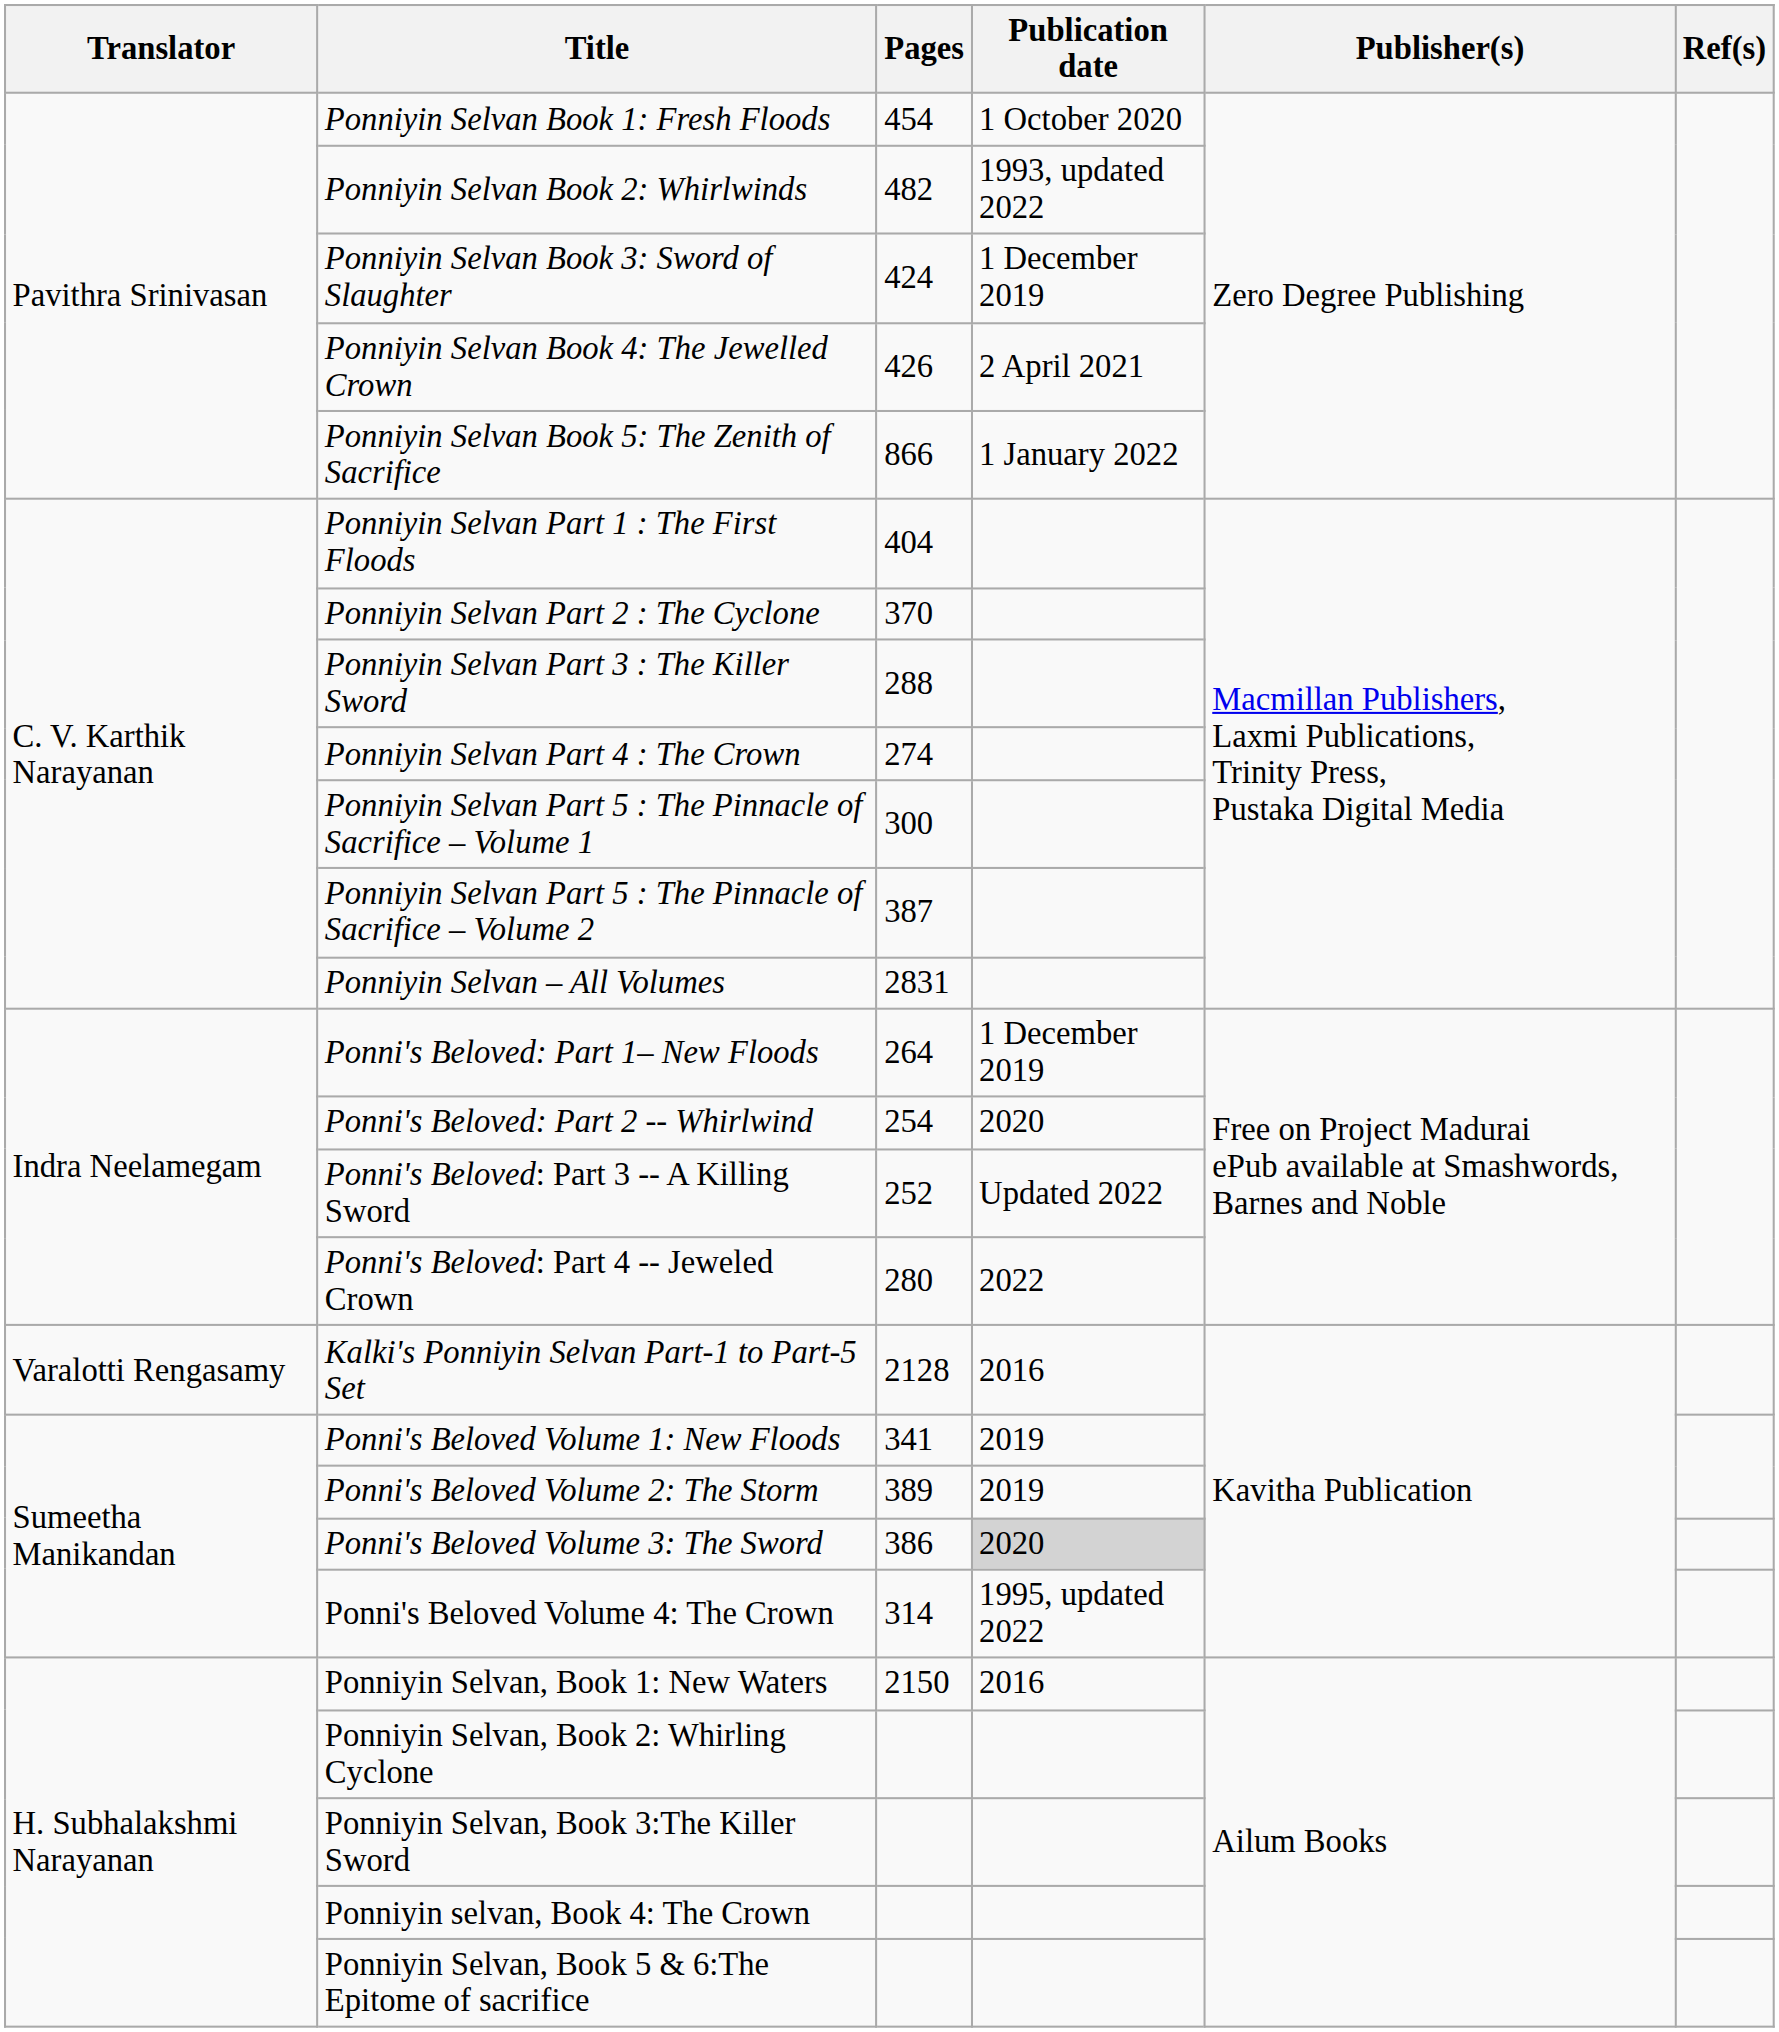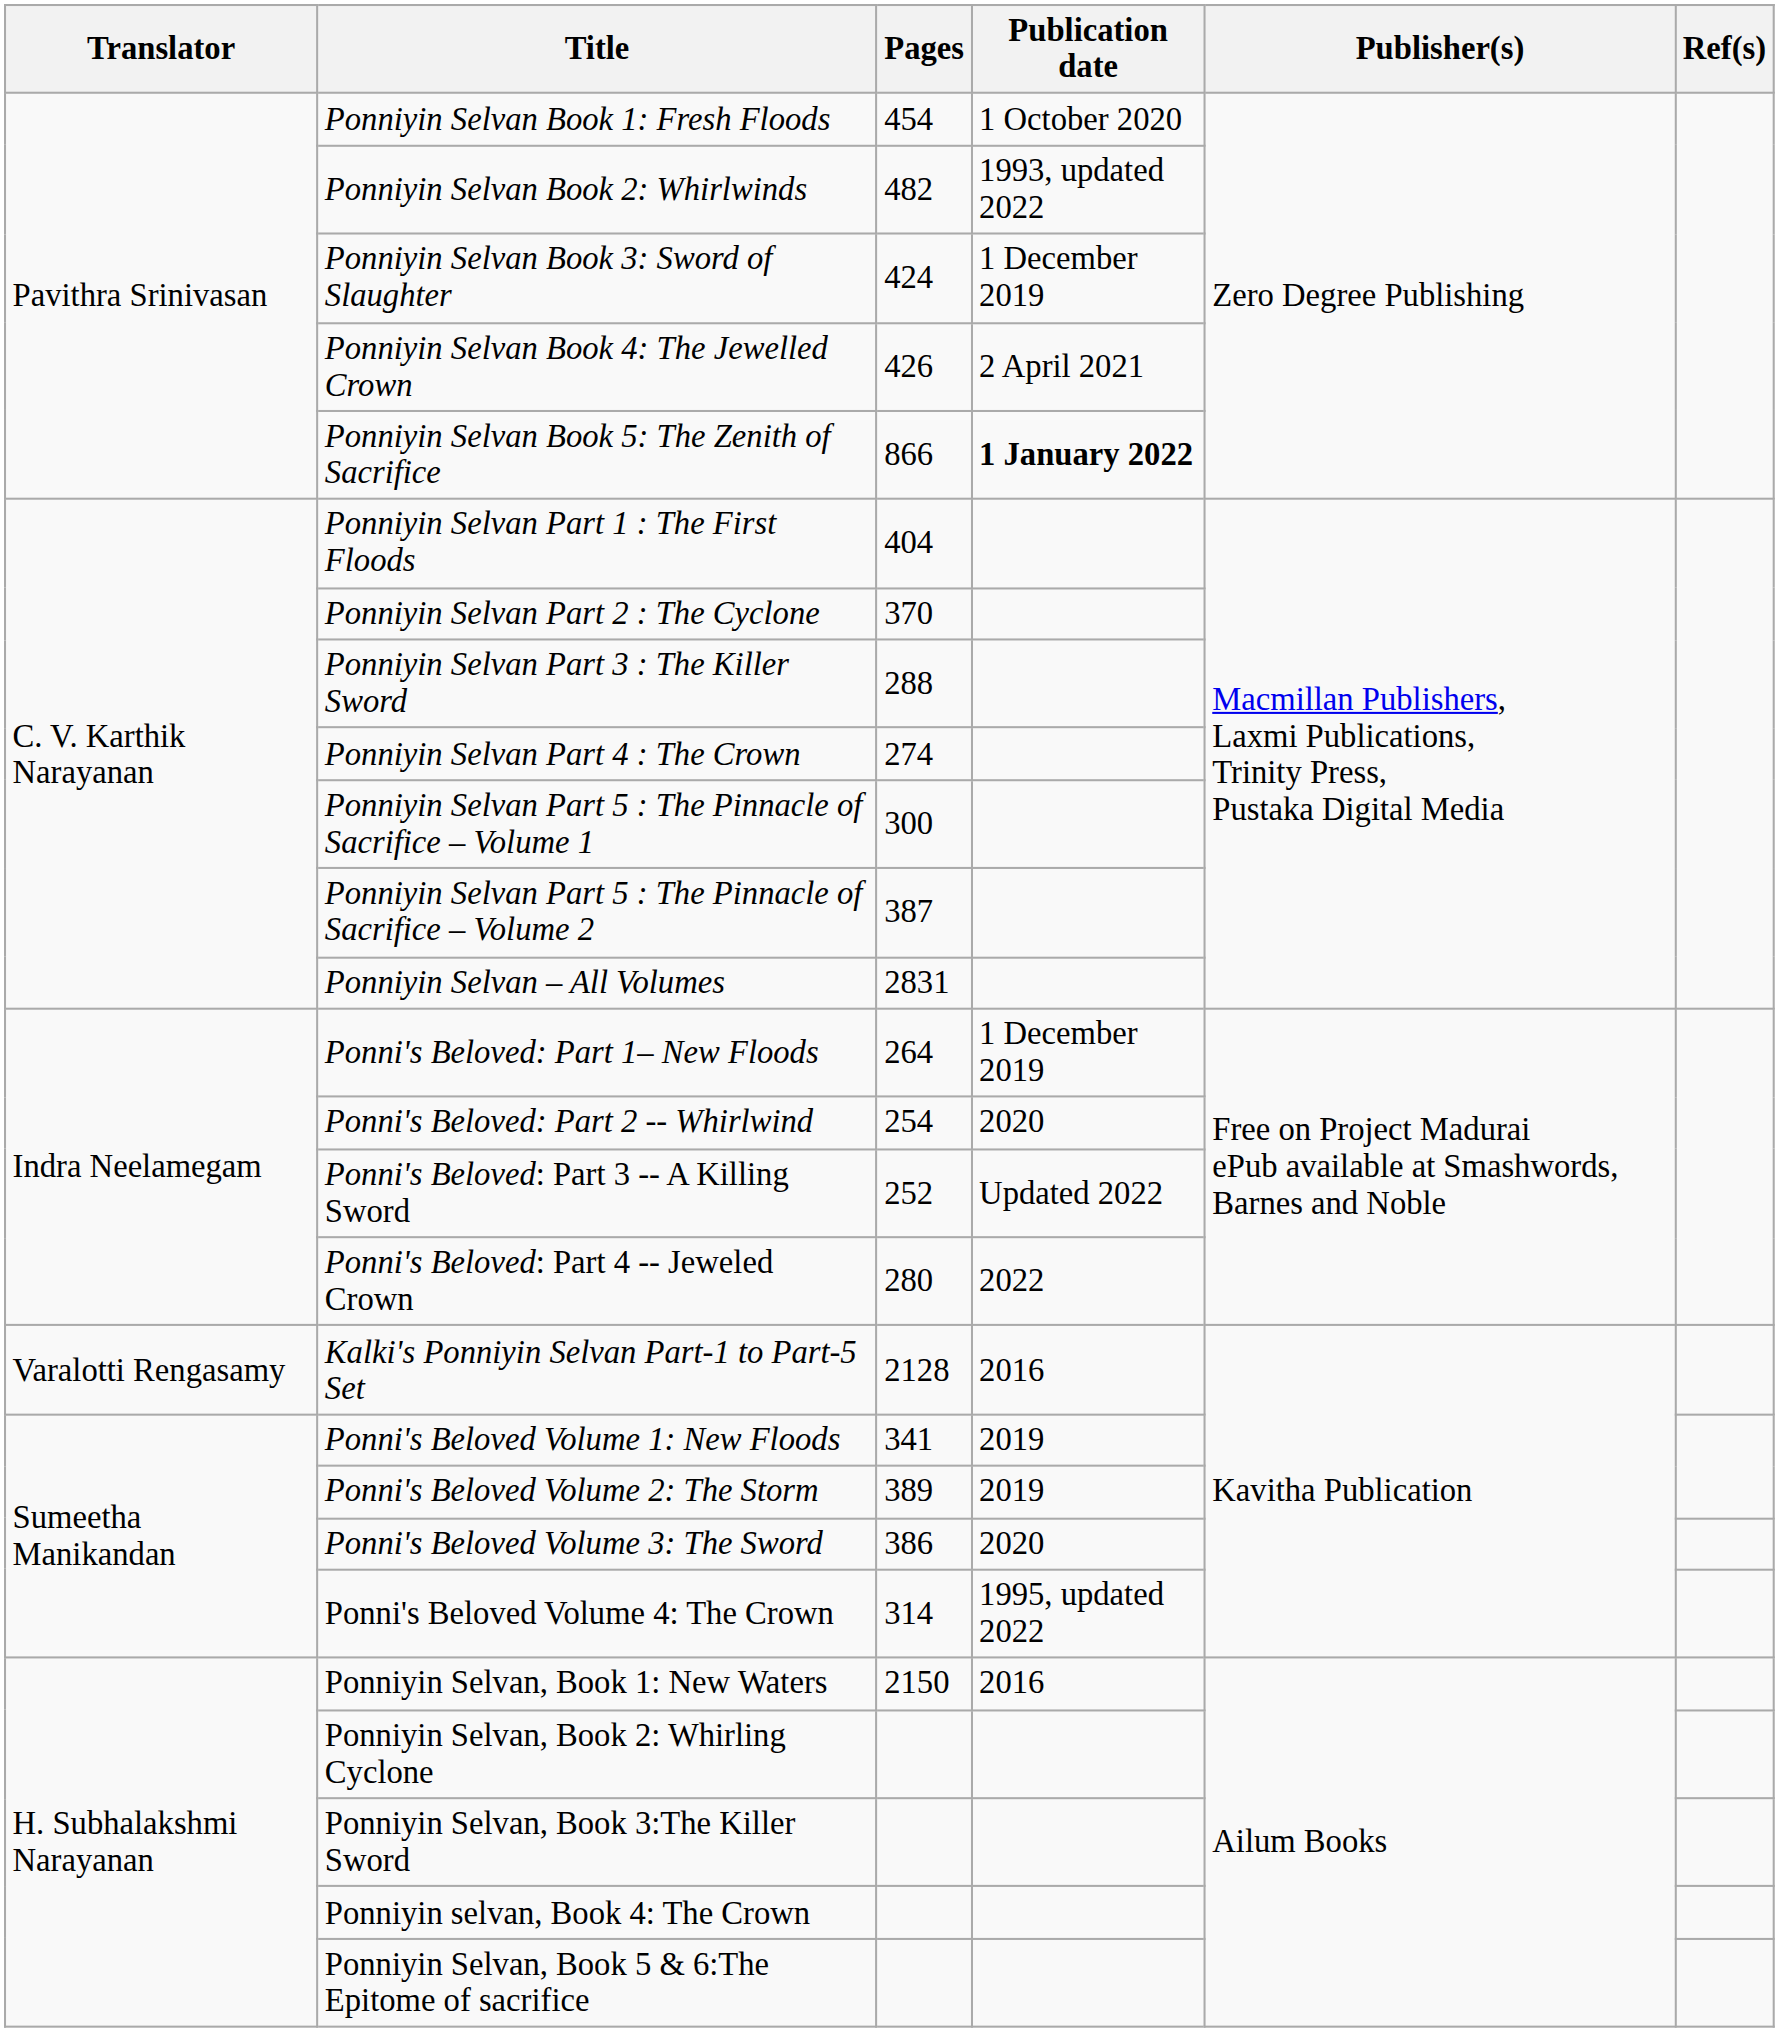(1079, 454) normal -> (1086, 454) bold
(1012, 1543) lightgrey background -> (1012, 1543) no background
